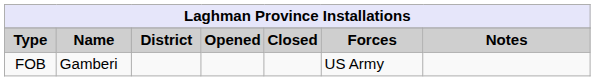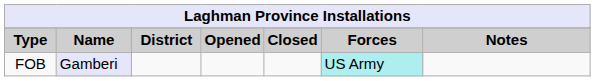(89, 64) no background -> (89, 64) lavender background
(354, 64) no background -> (354, 64) paleturquoise background
